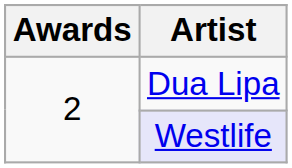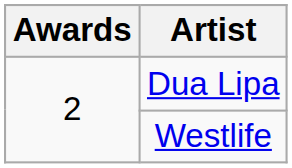(213, 135) lavender background -> (213, 135) no background
